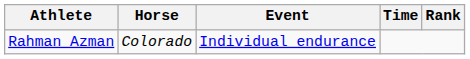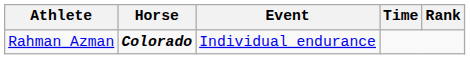(157, 41) normal -> (157, 41) bold
